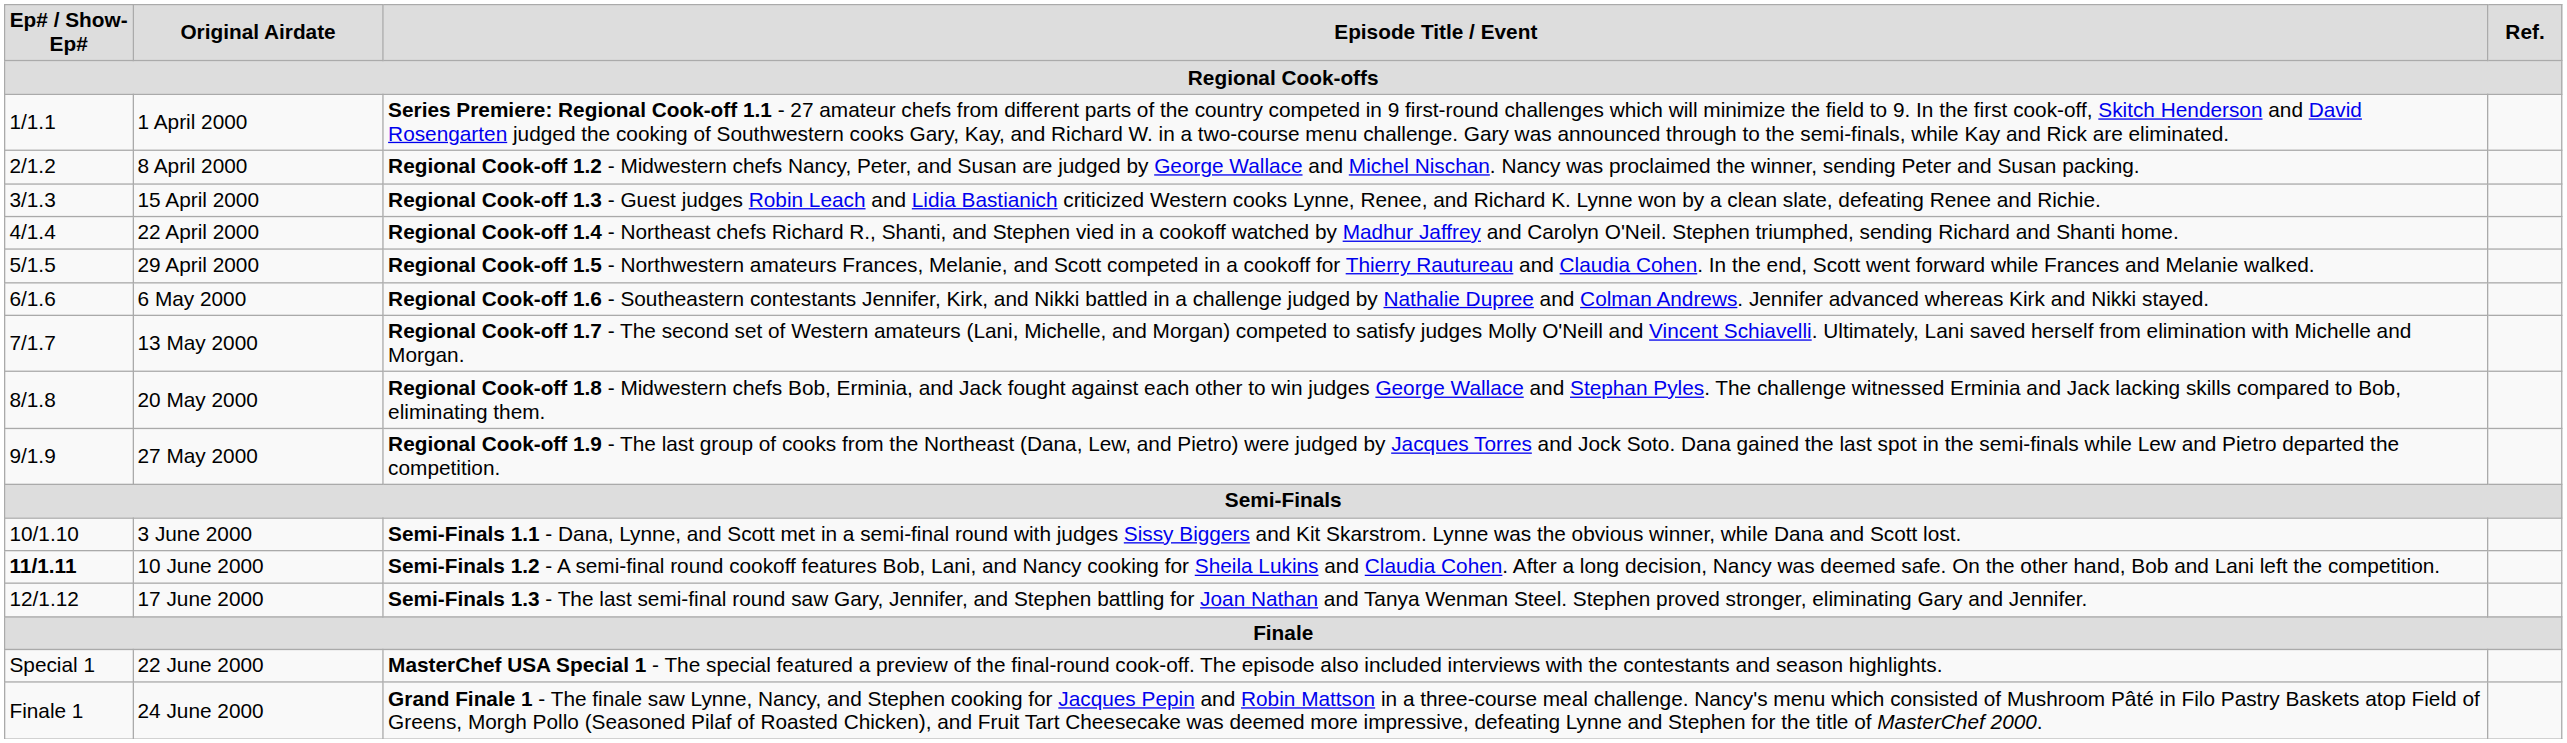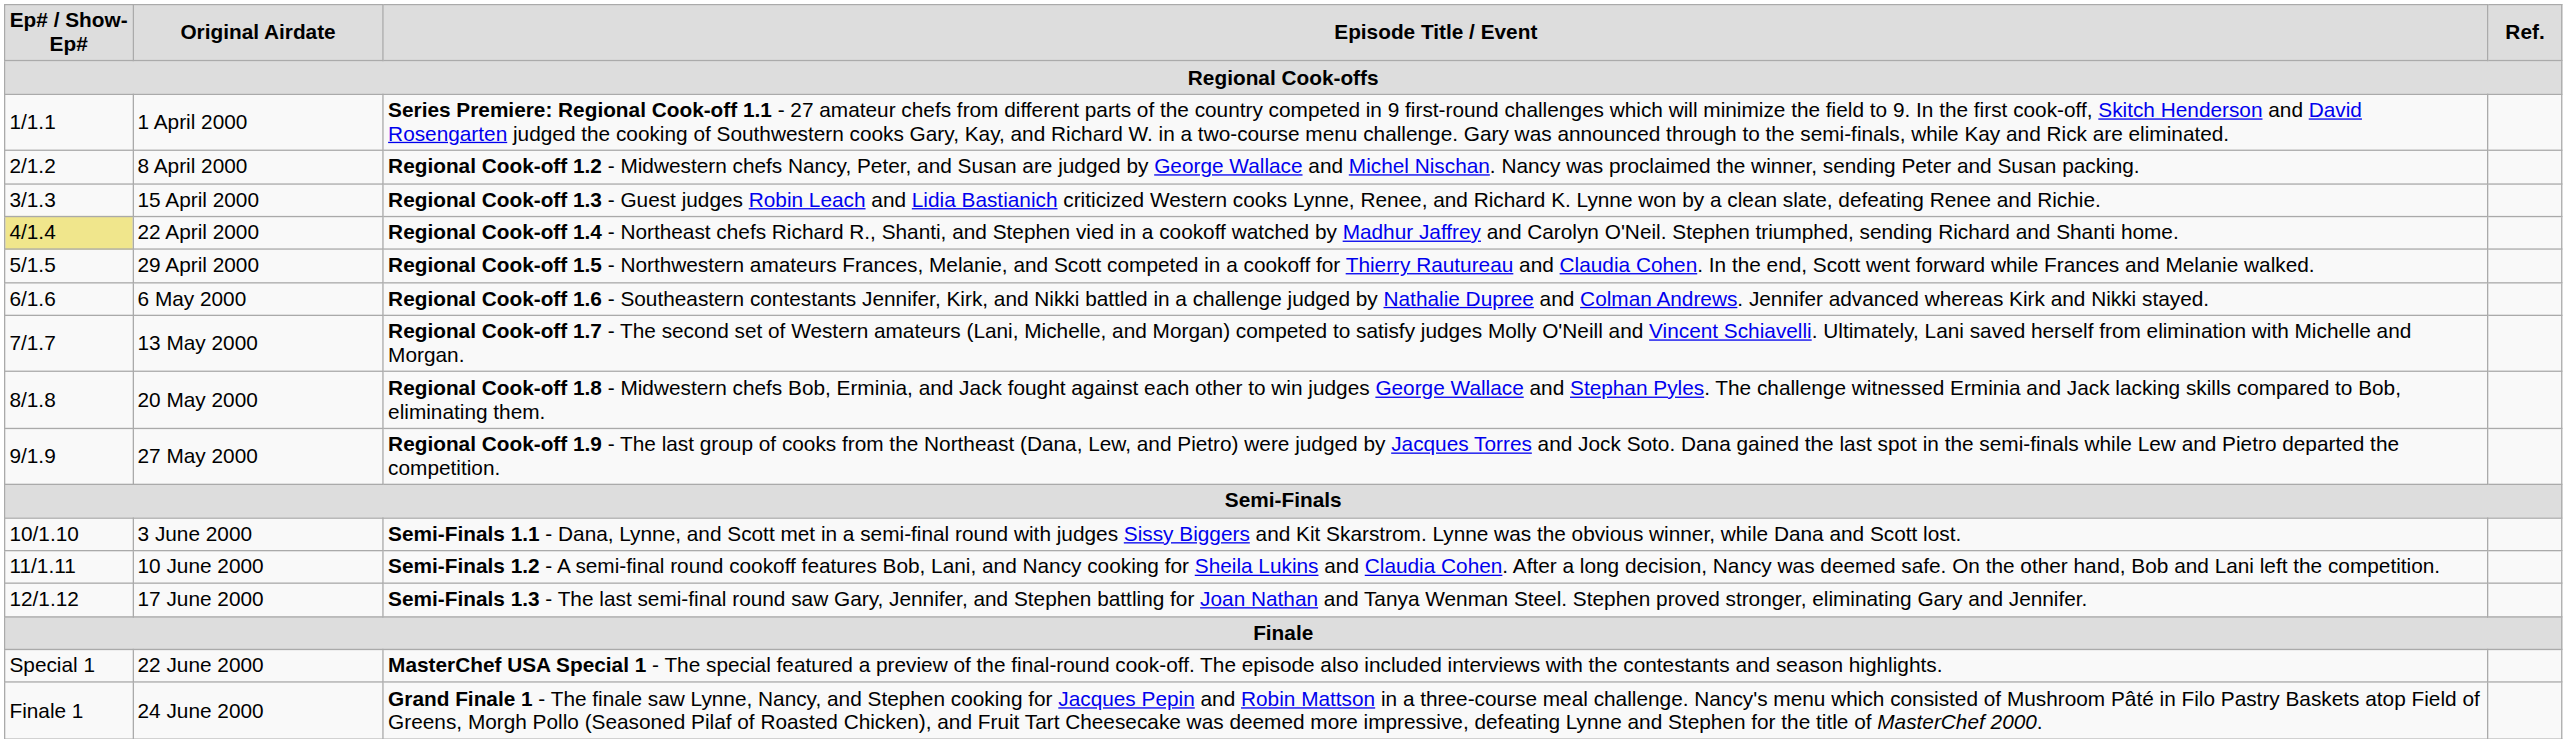(33, 232) no background -> (33, 232) khaki background
(43, 566) bold -> (43, 566) normal
